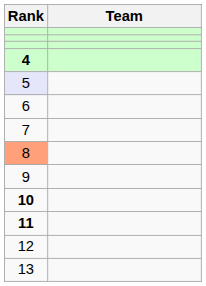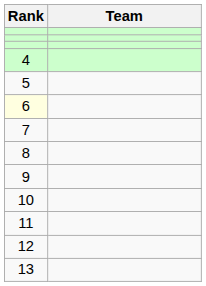(26, 59) bold -> (26, 59) normal
(26, 83) lavender background -> (26, 83) no background
(26, 106) no background -> (26, 106) lightyellow background
(26, 153) lightsalmon background -> (26, 153) no background
(26, 199) bold -> (26, 199) normal
(26, 223) bold -> (26, 223) normal
